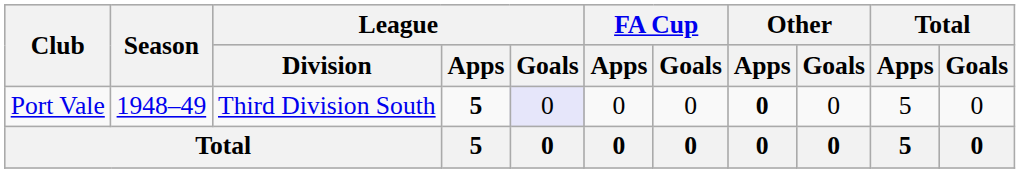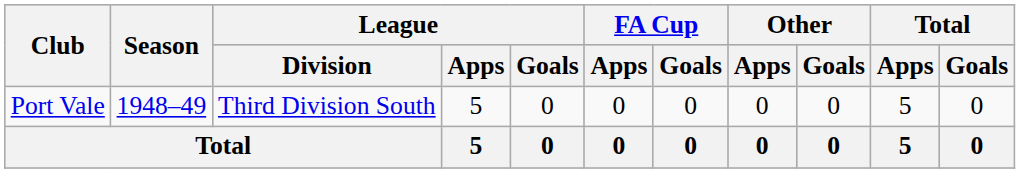(476, 106) bold -> (476, 106) normal
(547, 106) lavender background -> (547, 106) no background
(762, 106) bold -> (762, 106) normal
